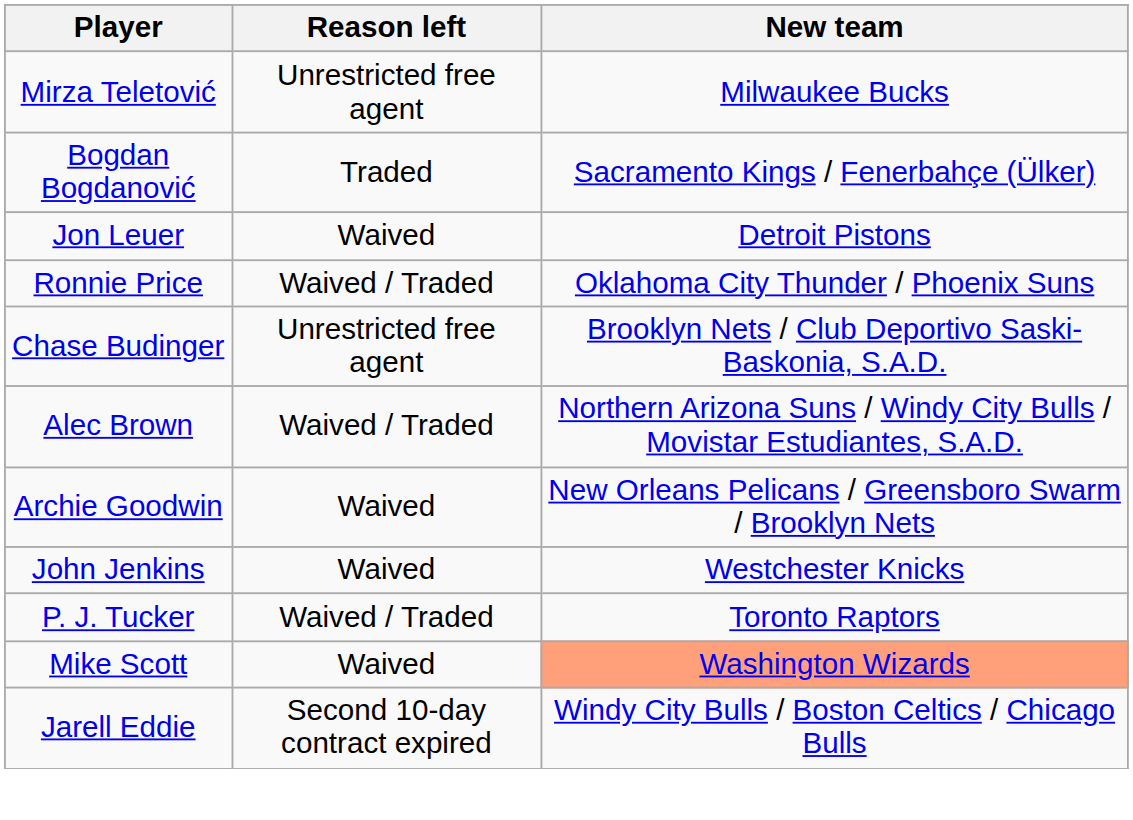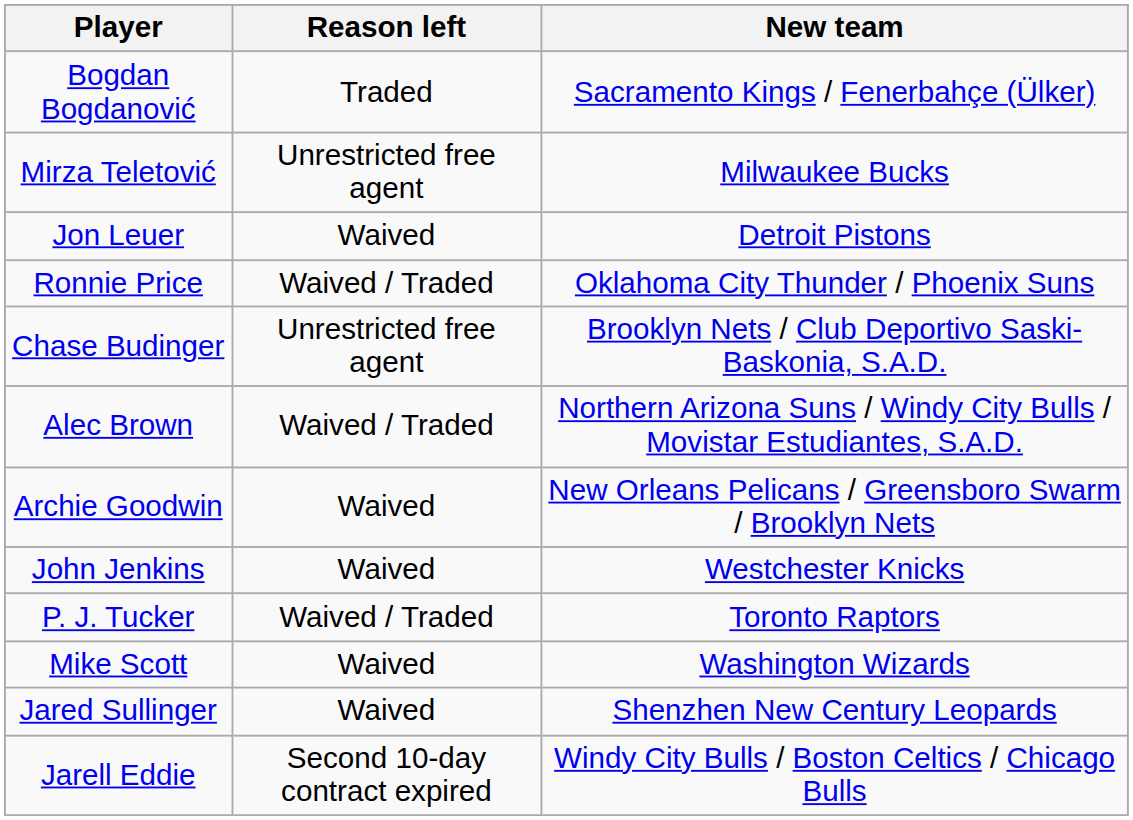rows swapped: (118, 171) <-> (118, 91)
(835, 663) lightsalmon background -> (835, 663) no background
+ row: (118, 710)
